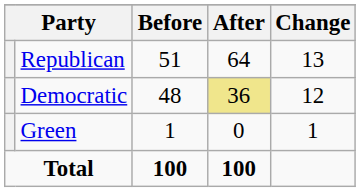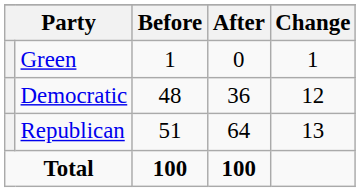rows swapped: (73, 58) <-> (48, 131)
(239, 95) khaki background -> (239, 95) no background
